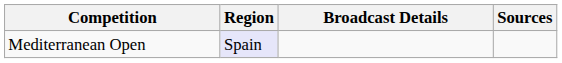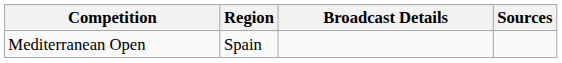(243, 44) lavender background -> (243, 44) no background
